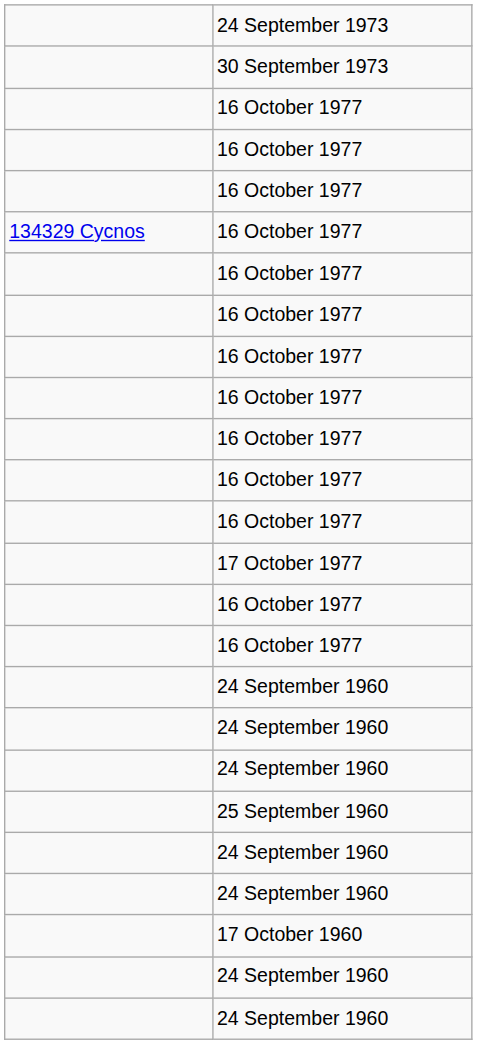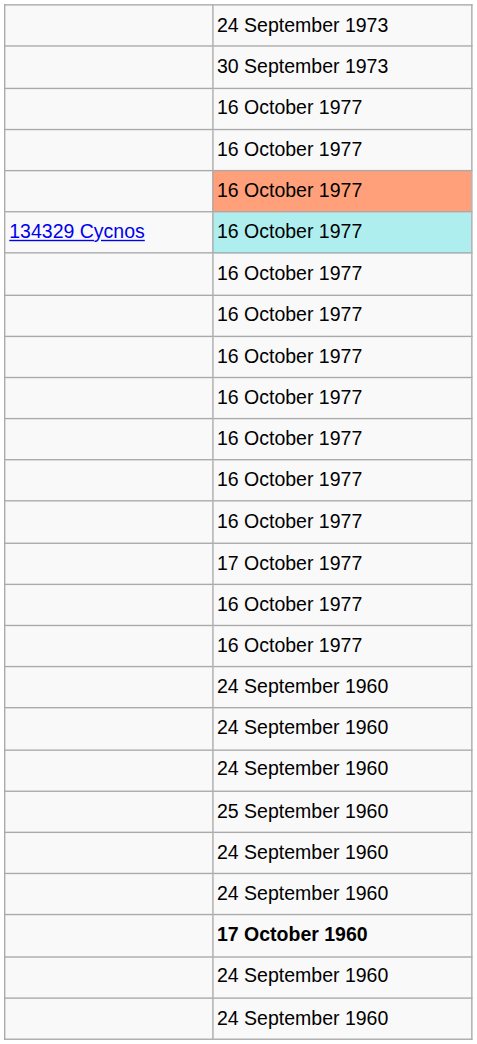(290, 190) no background -> (290, 190) lightsalmon background
(290, 232) no background -> (290, 232) paleturquoise background
(290, 935) normal -> (292, 935) bold
